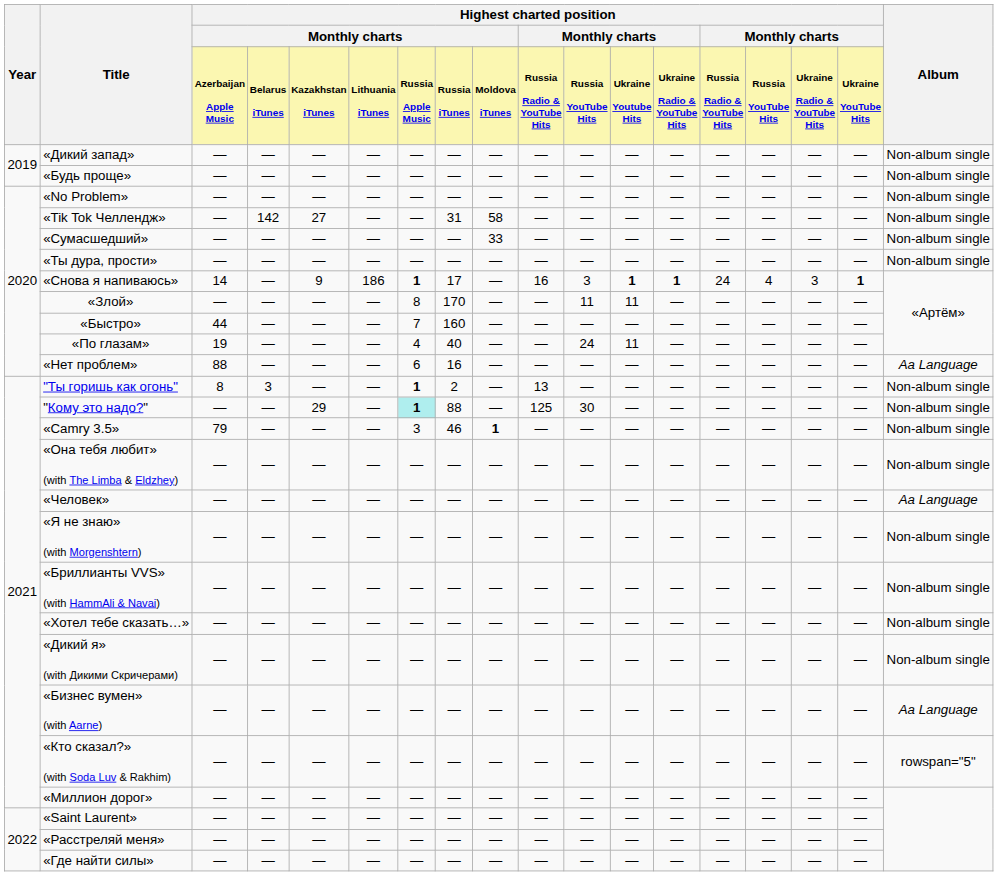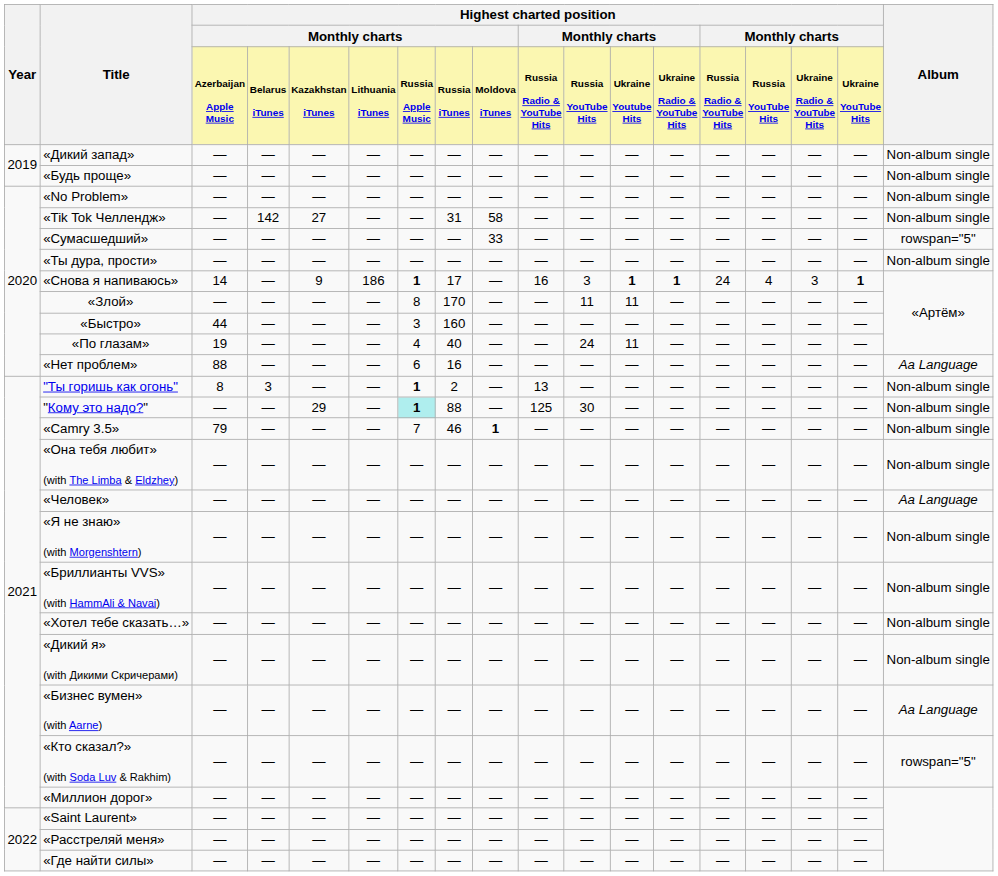(938, 239) Non-album single -> (938, 239) rowspan="5"
(417, 323) 7 -> (417, 323) 3
(417, 428) 3 -> (417, 428) 7
